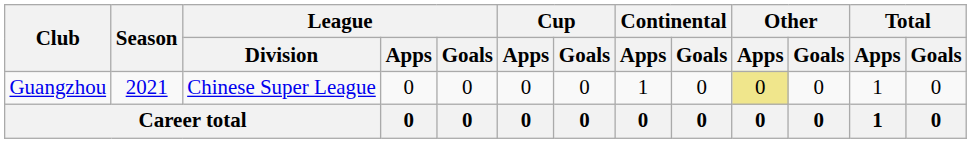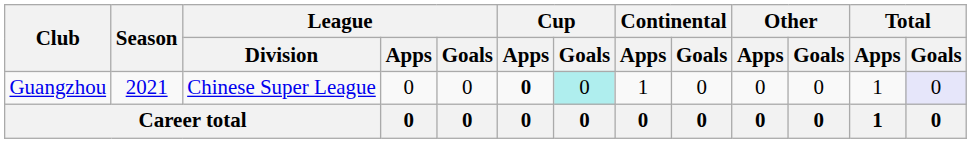(526, 87) normal -> (526, 87) bold
(584, 87) no background -> (584, 87) paleturquoise background
(760, 87) khaki background -> (760, 87) no background
(936, 87) no background -> (936, 87) lavender background
